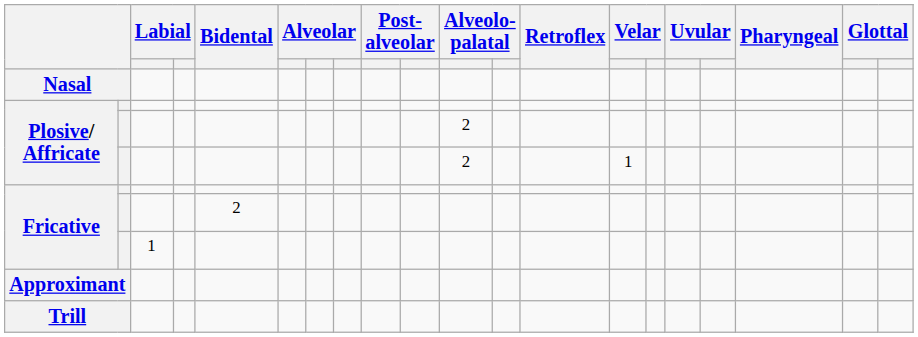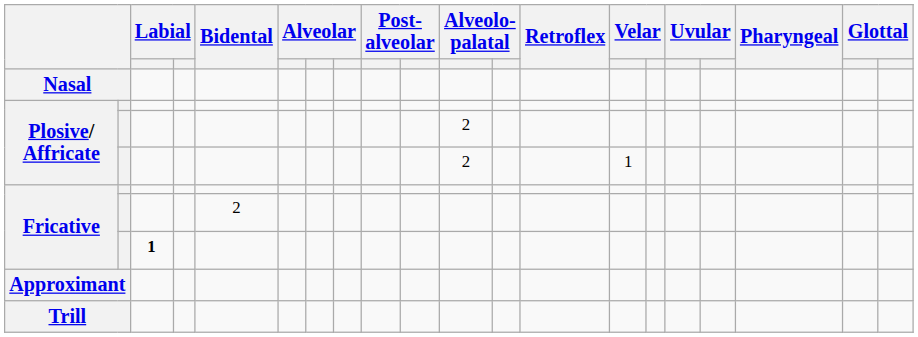(151, 246) normal -> (151, 249) bold
